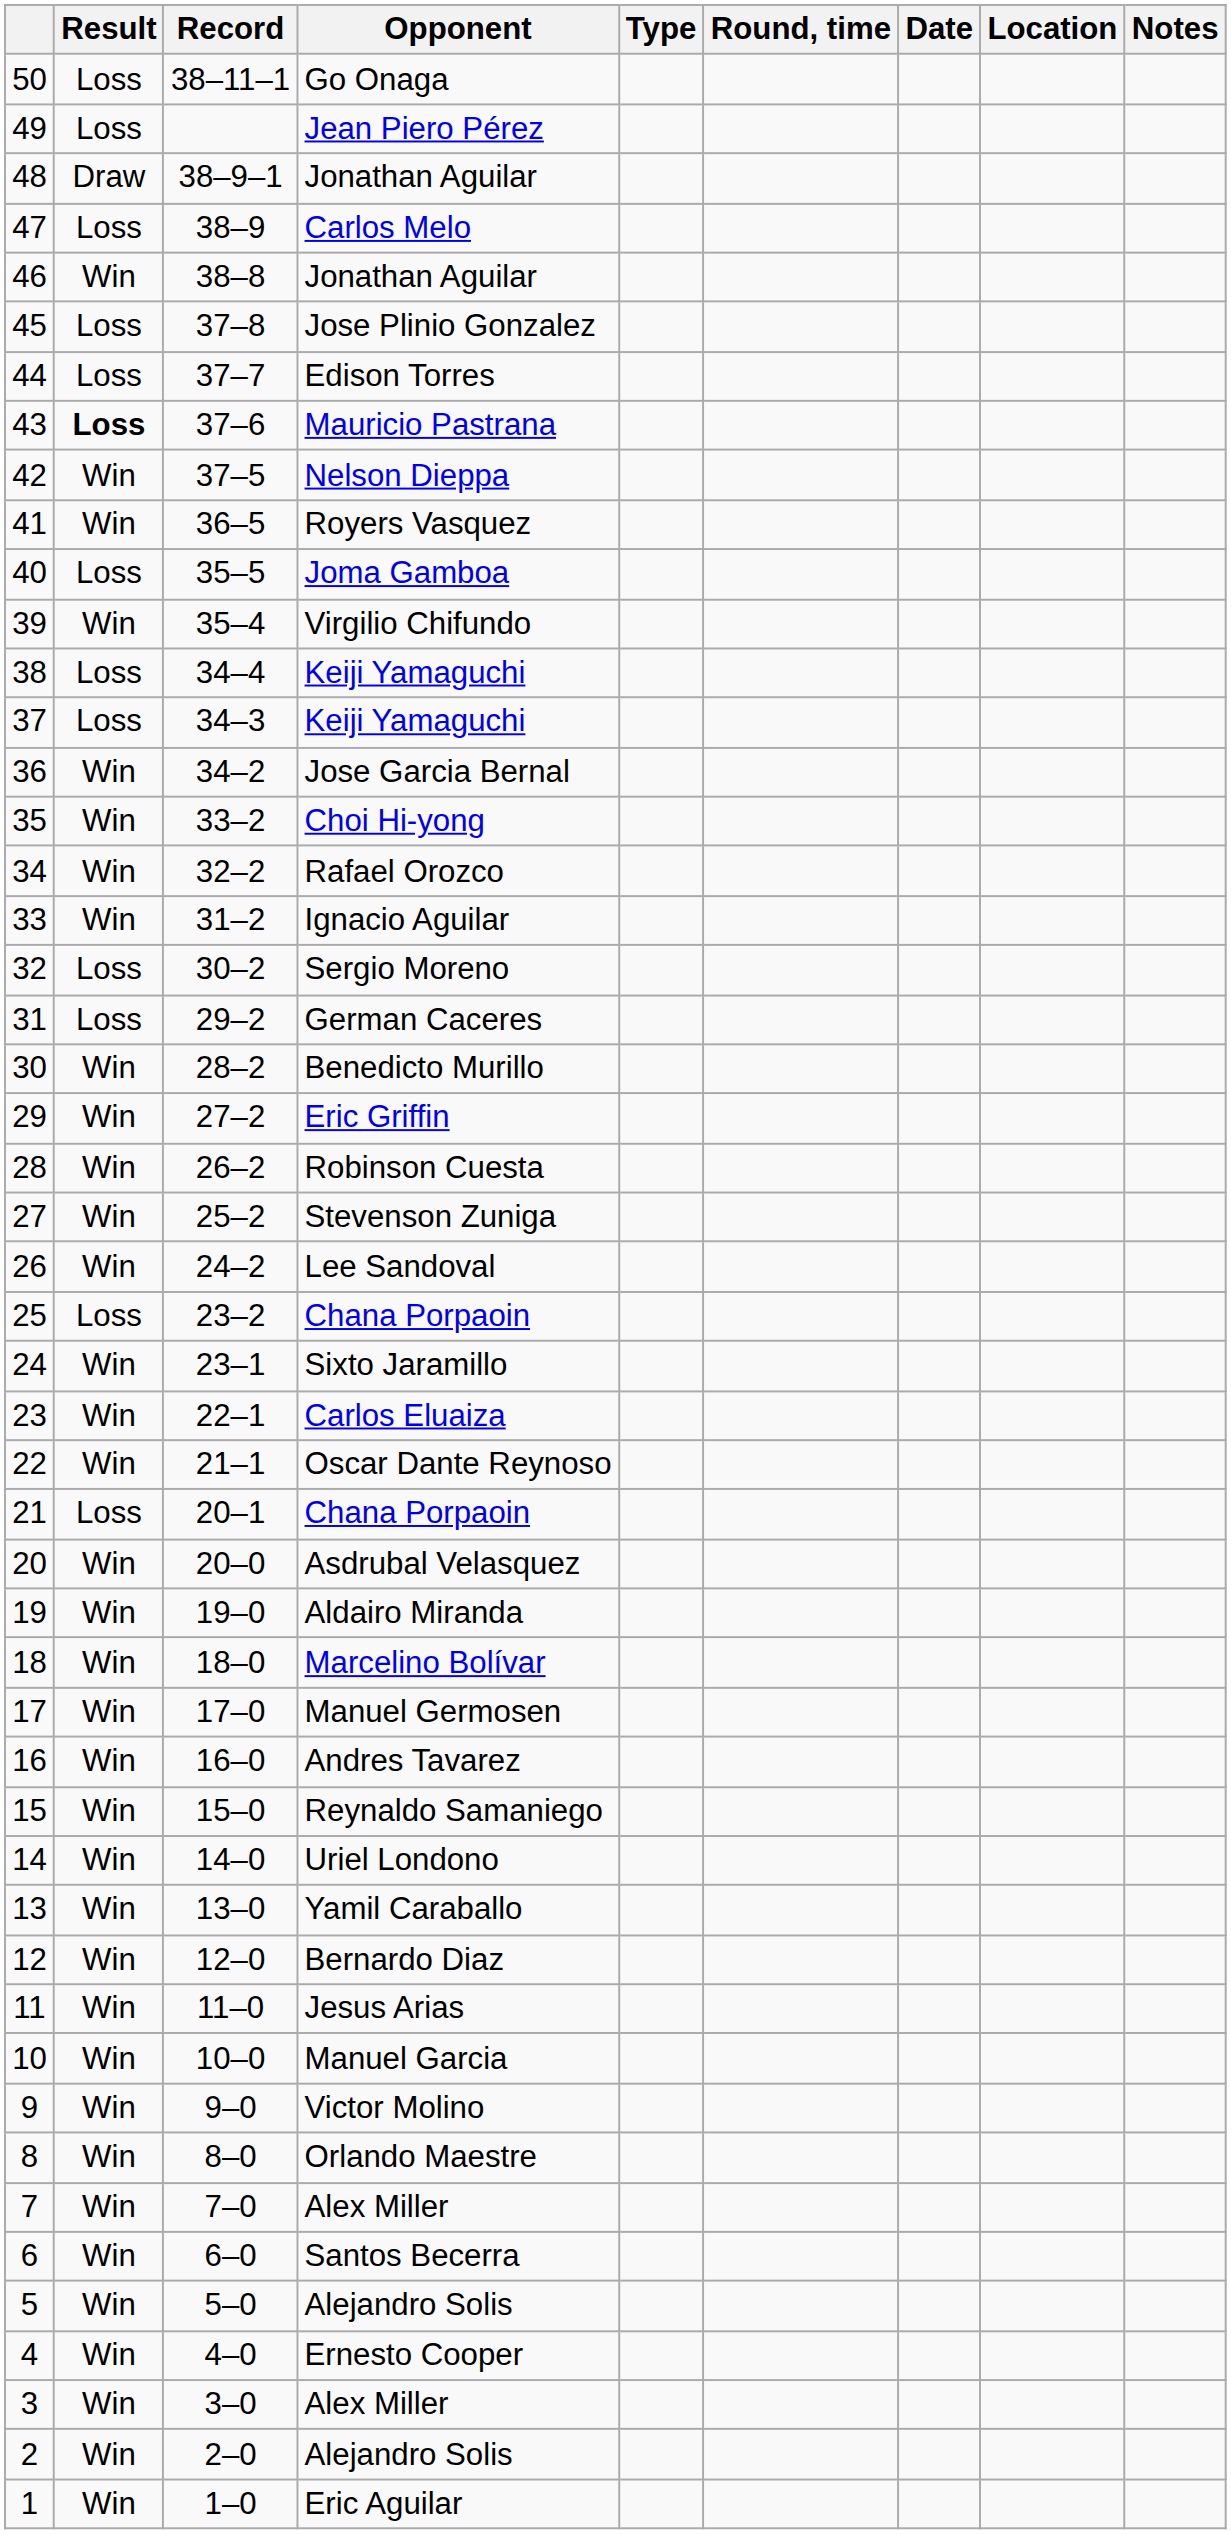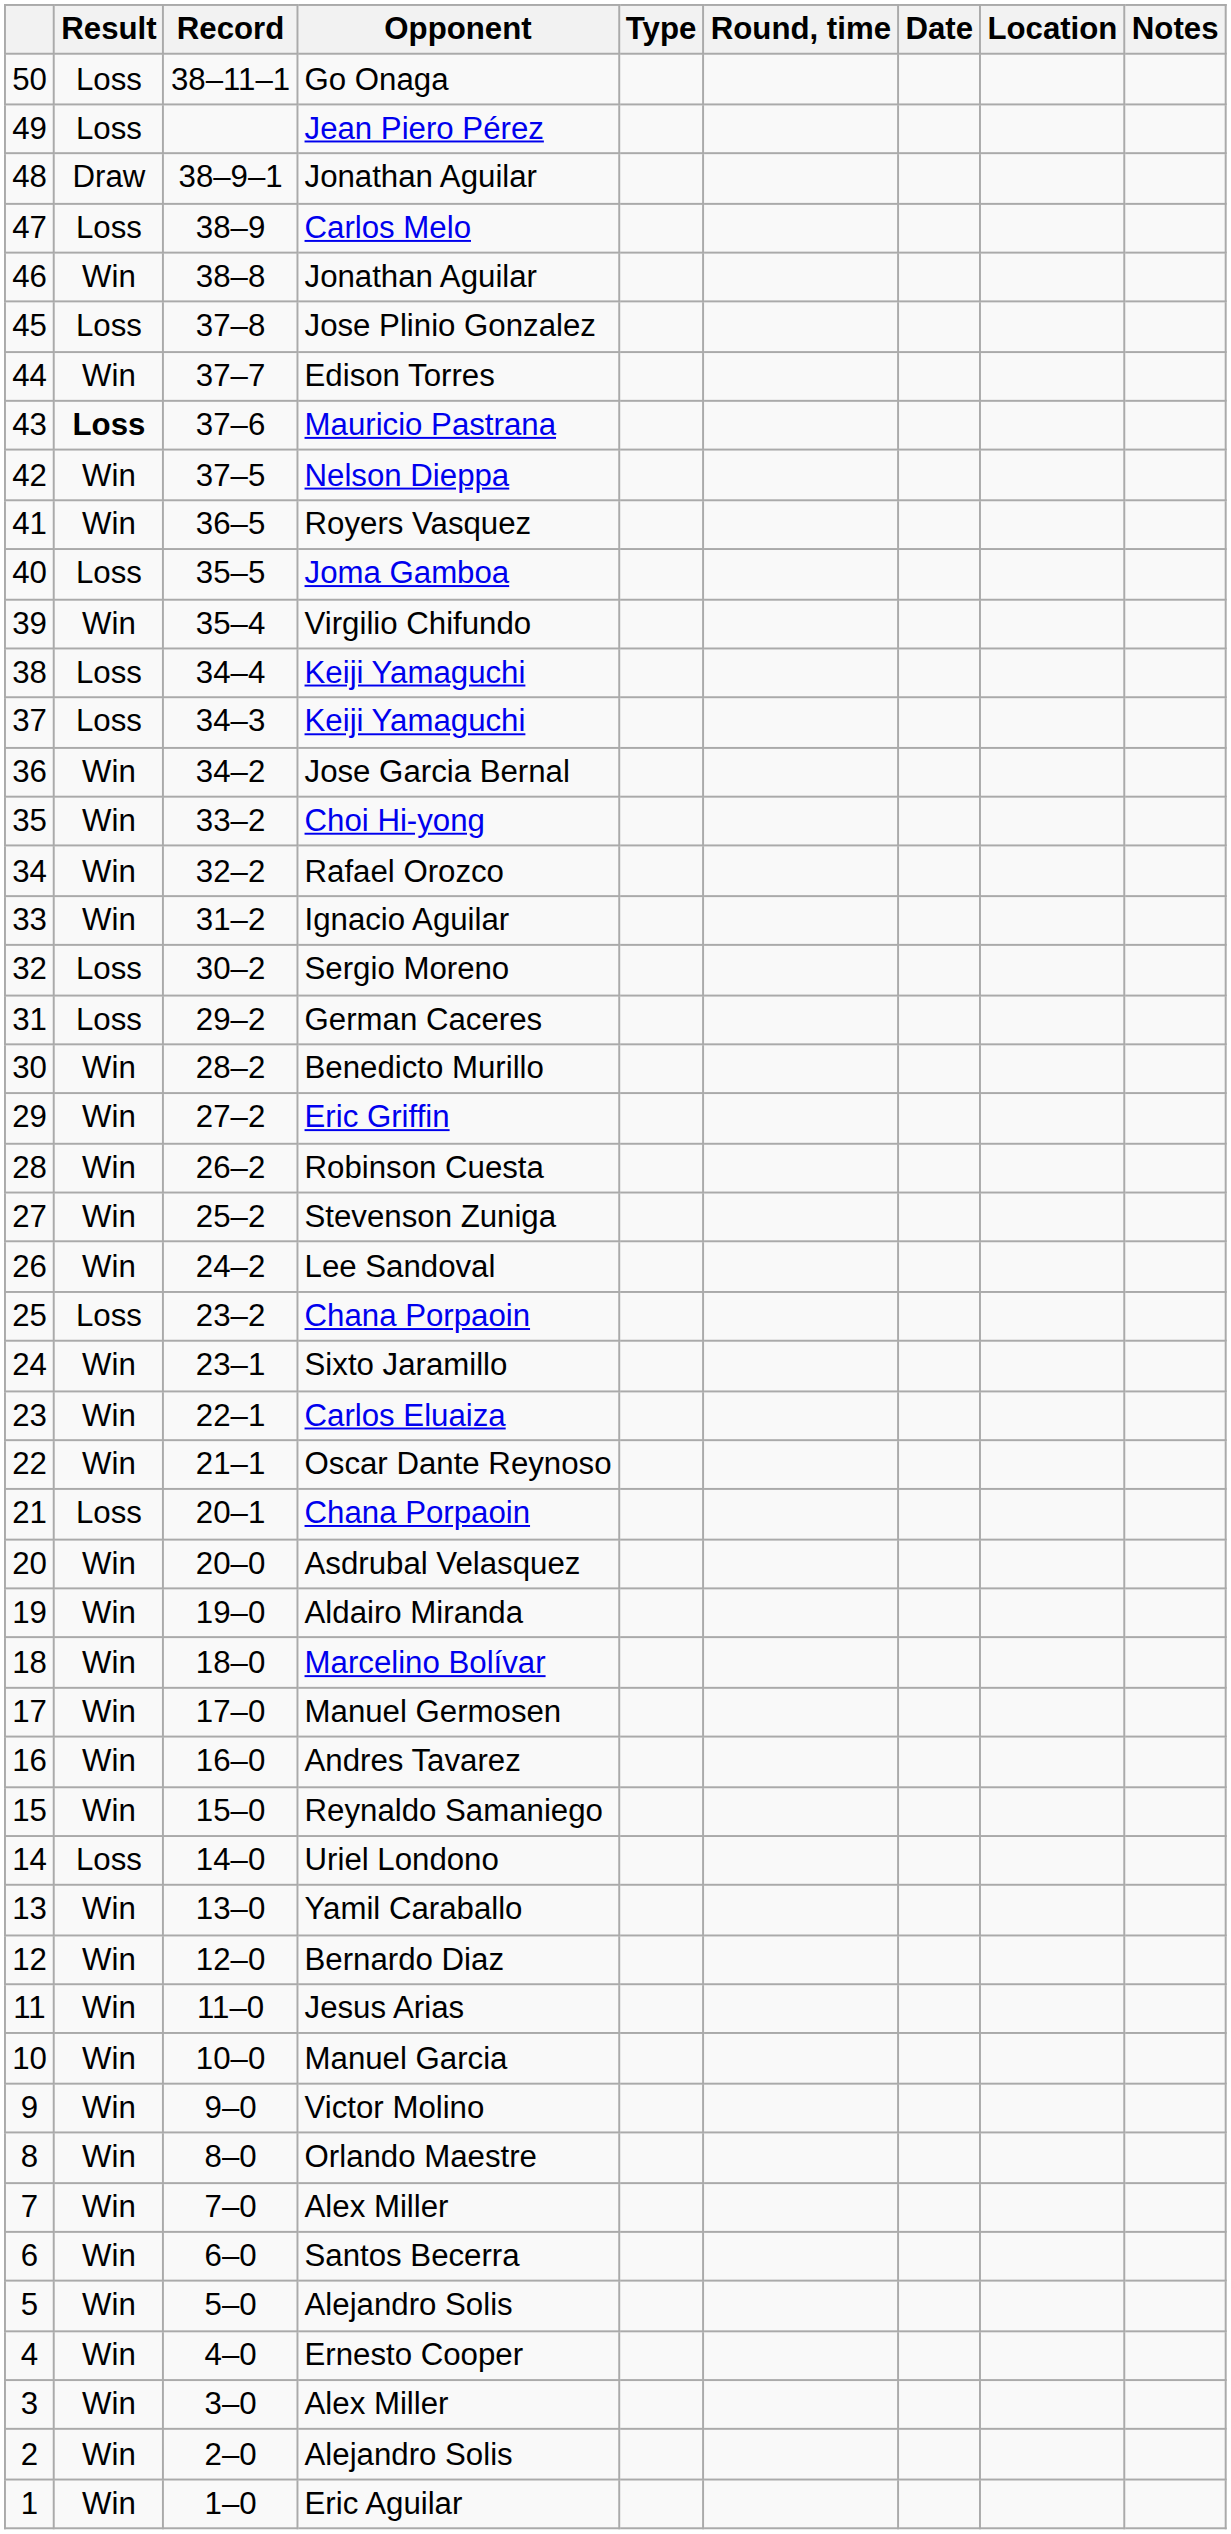(109, 375) Loss -> (109, 375) Win
(109, 1860) Win -> (109, 1860) Loss
